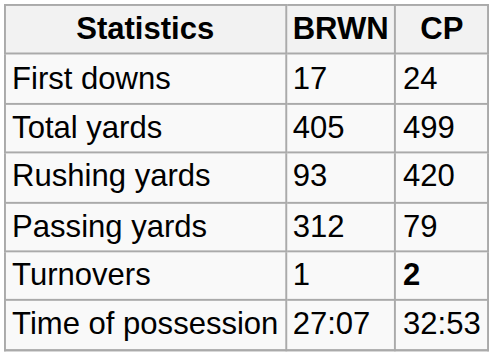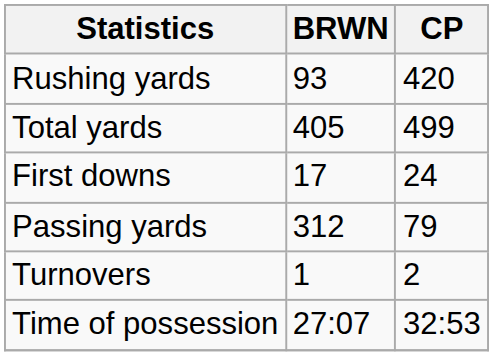rows swapped: (91, 78) <-> (111, 176)
(412, 275) bold -> (412, 275) normal
